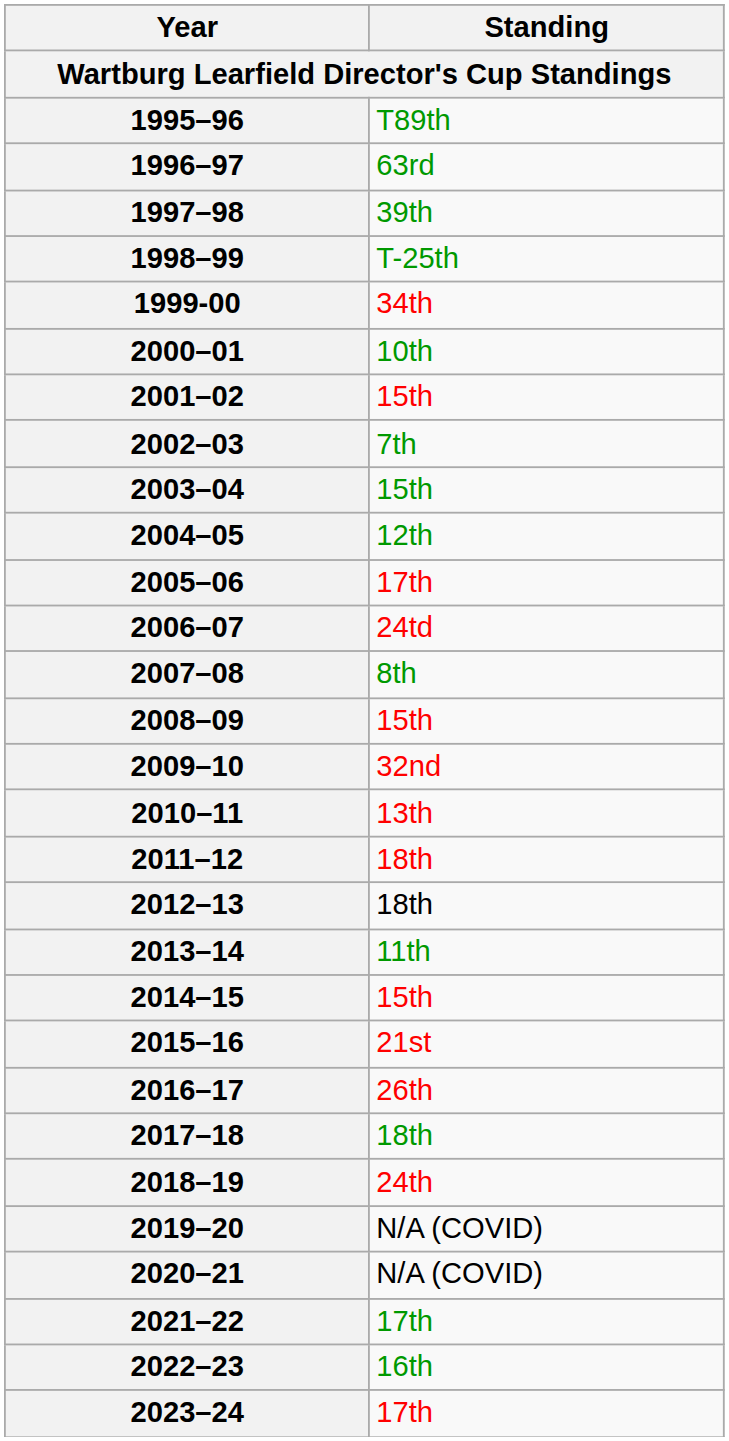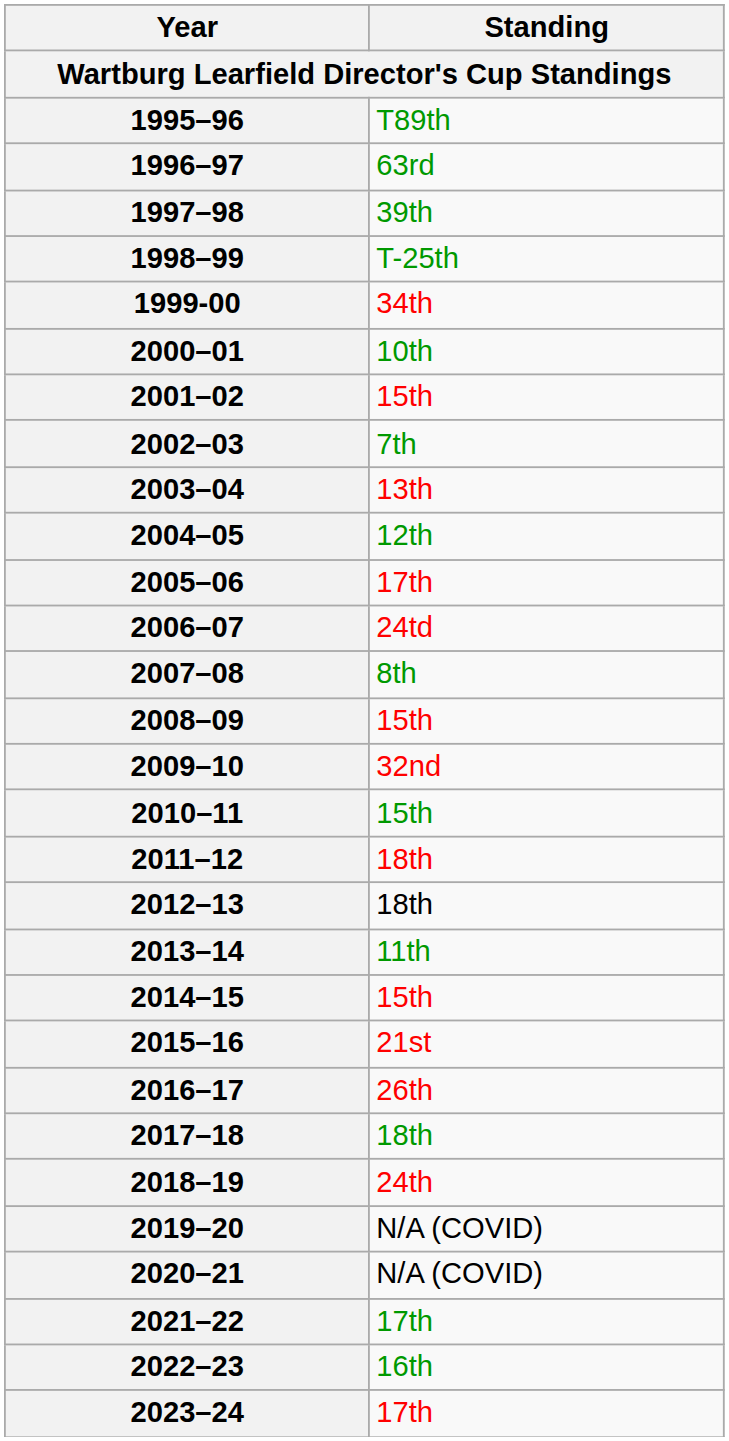(405, 489) 15th -> (405, 489) 13th
(405, 812) 13th -> (405, 812) 15th
